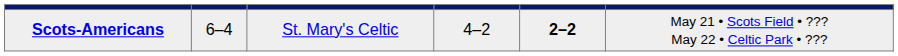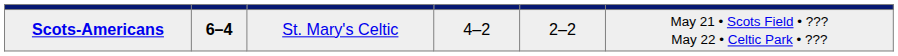(219, 30) normal -> (219, 30) bold
(563, 30) bold -> (563, 30) normal
